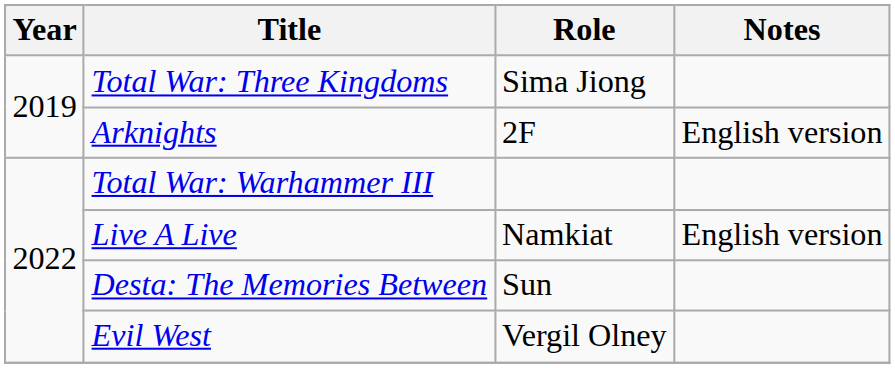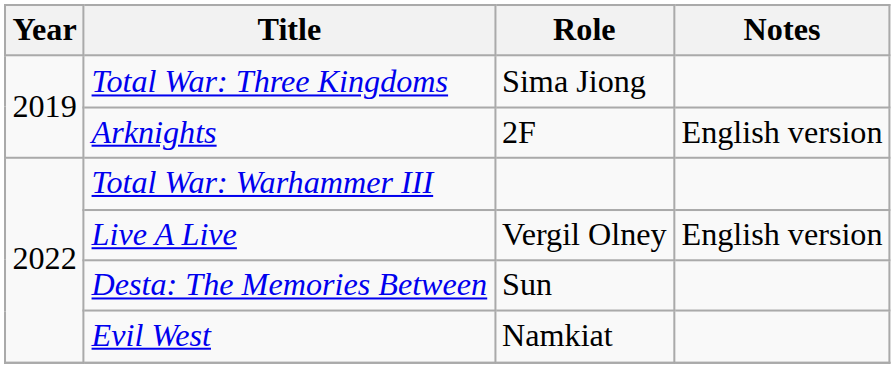(557, 234) Namkiat -> (584, 234) Vergil Olney
(584, 336) Vergil Olney -> (557, 336) Namkiat
